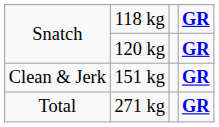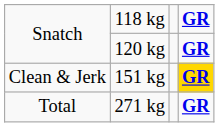(196, 77) no background -> (196, 77) gold background
